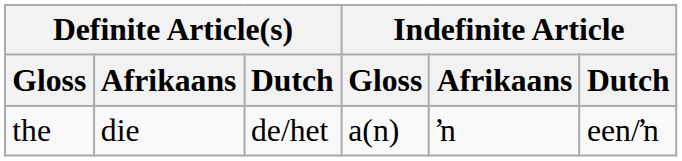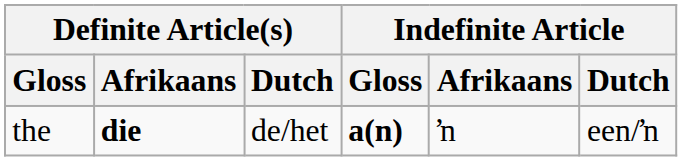(120, 130) normal -> (121, 130) bold
(374, 130) normal -> (376, 130) bold
